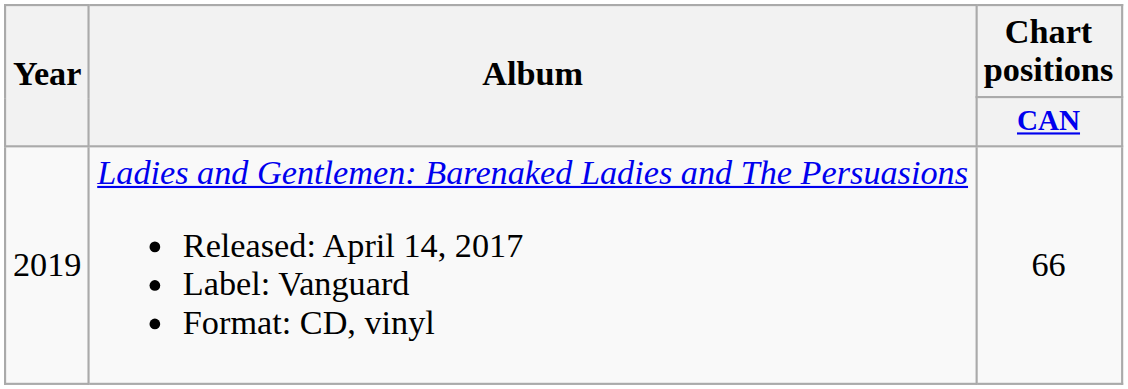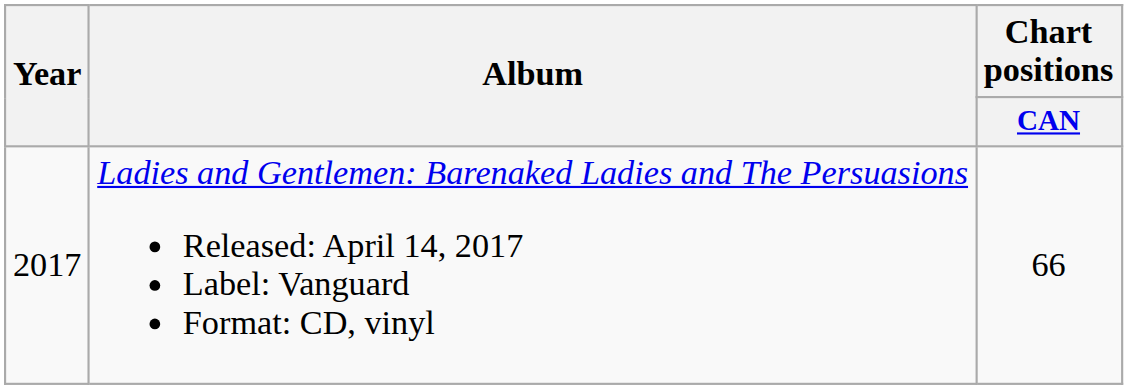(47, 264) 2019 -> (47, 264) 2017
